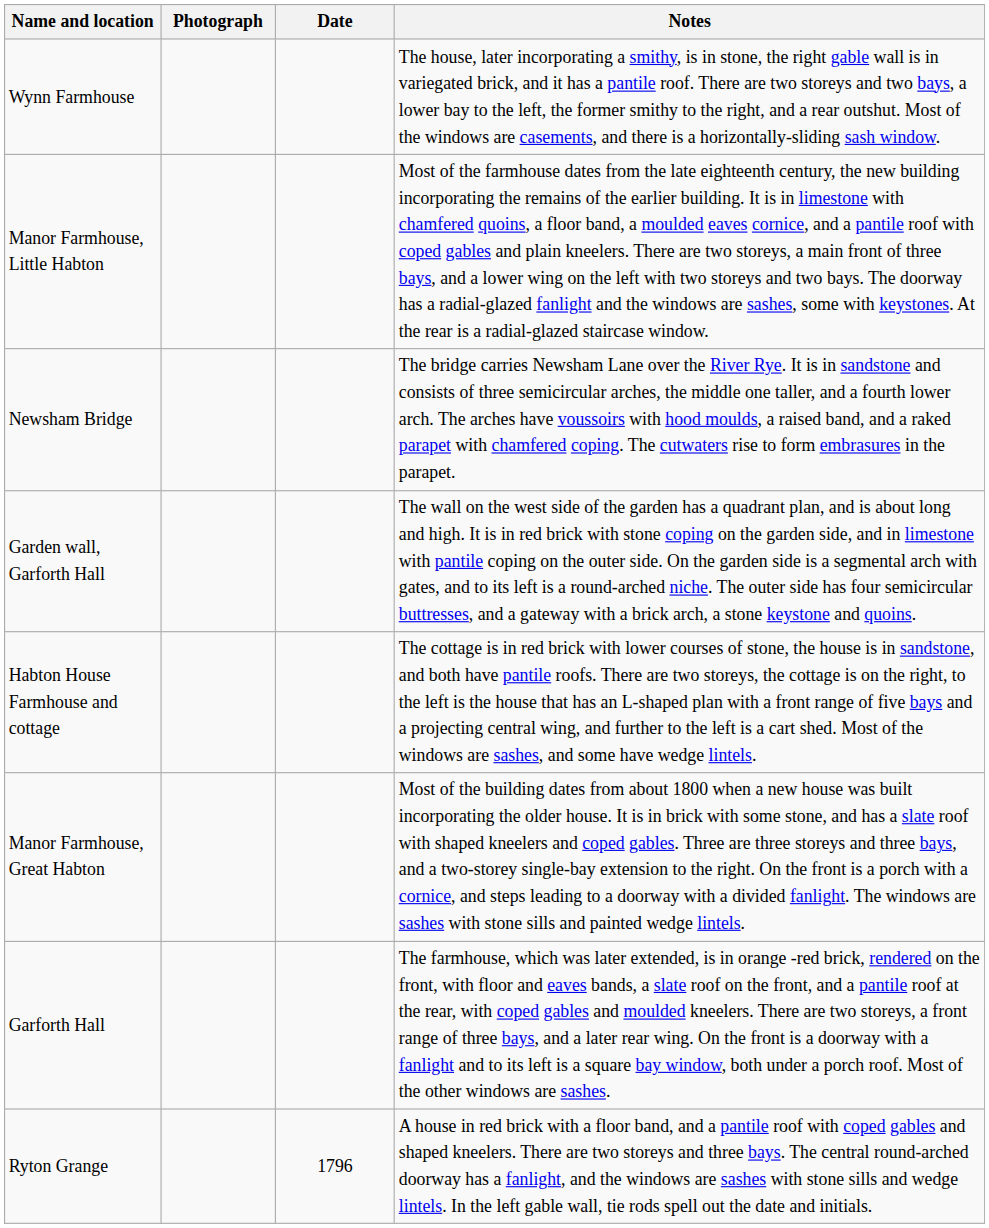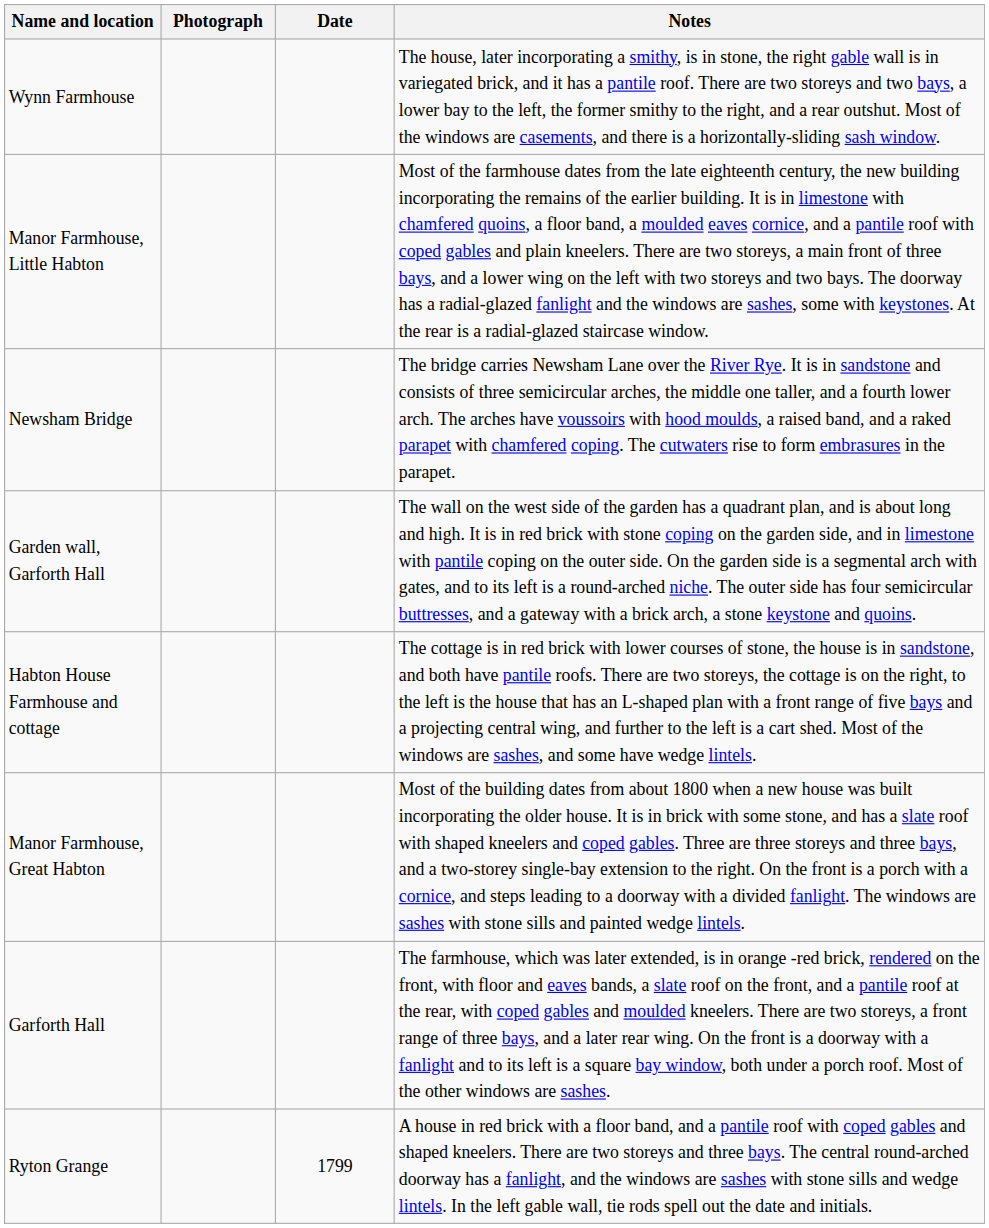(335, 1166) 1796 -> (335, 1166) 1799
